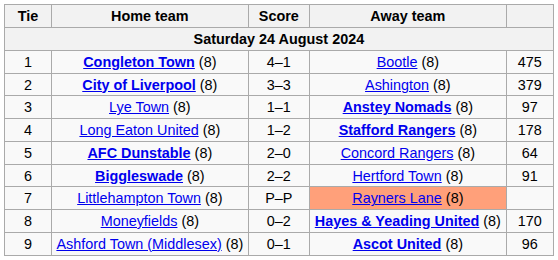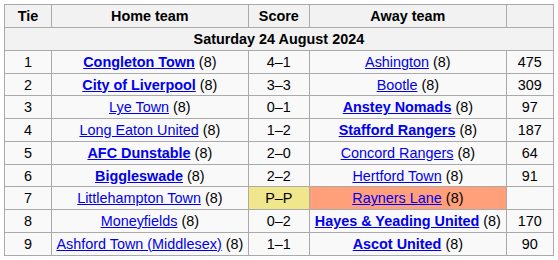(408, 62) Bootle (8) -> (408, 62) Ashington (8)
(408, 85) Ashington (8) -> (408, 85) Bootle (8)
(530, 85) 379 -> (530, 85) 309
(279, 107) 1–1 -> (279, 107) 0–1
(530, 130) 178 -> (530, 130) 187
(279, 198) no background -> (279, 198) khaki background
(279, 244) 0–1 -> (279, 244) 1–1
(530, 244) 96 -> (530, 244) 90
